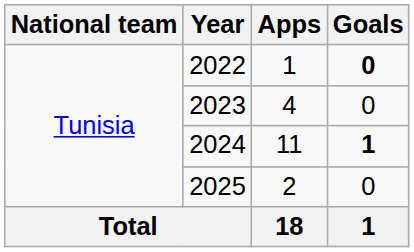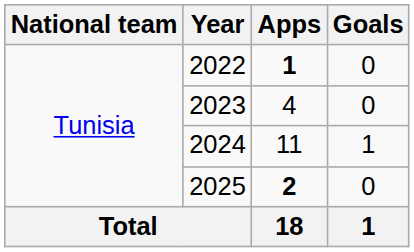(289, 65) normal -> (289, 65) bold
(368, 65) bold -> (368, 65) normal
(368, 145) bold -> (368, 145) normal
(289, 186) normal -> (289, 186) bold
